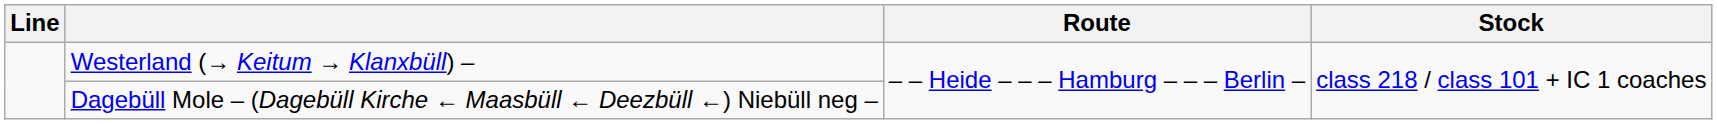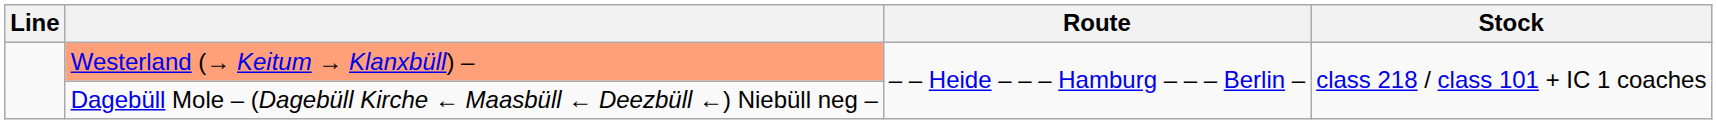(273, 61) no background -> (273, 61) lightsalmon background
